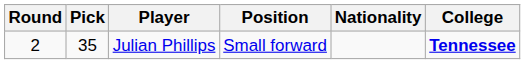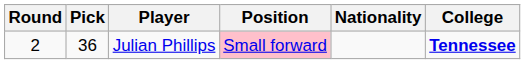(87, 44) 35 -> (87, 44) 36
(275, 44) no background -> (275, 44) pink background
